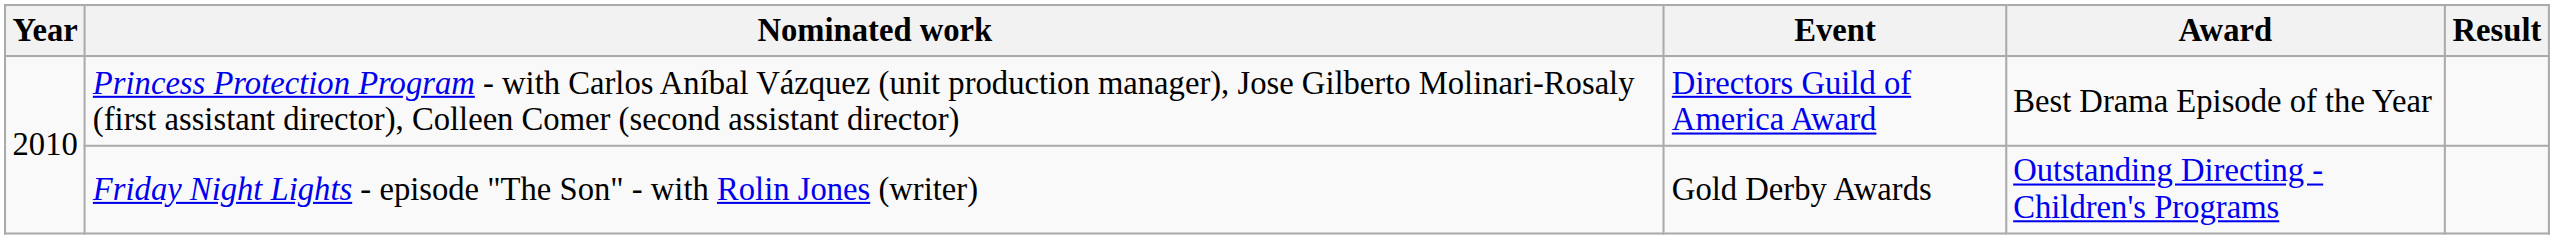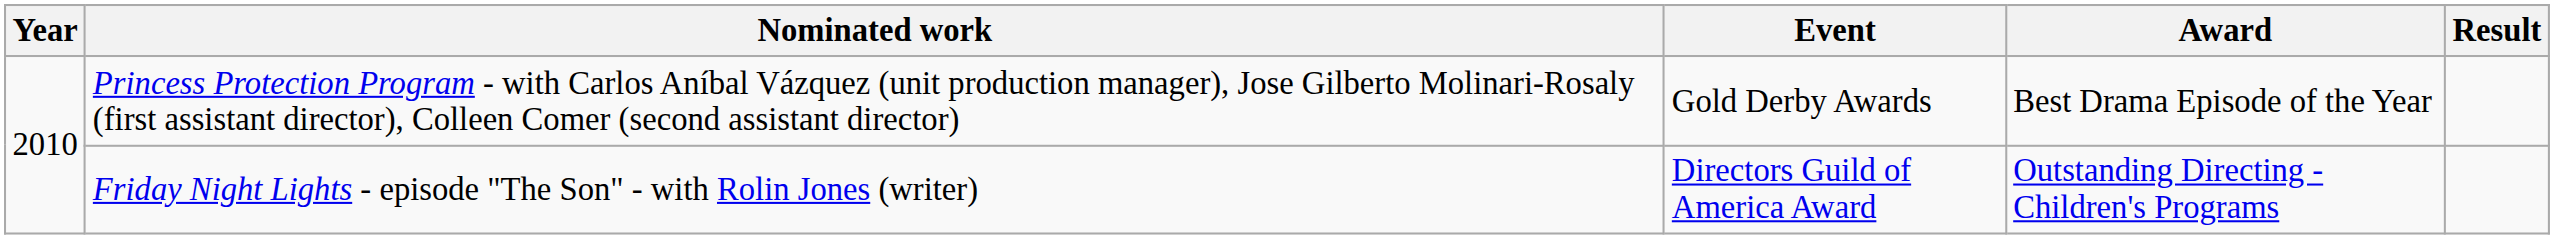(1791, 100) Directors Guild of America Award -> (1802, 100) Gold Derby Awards
(1802, 188) Gold Derby Awards -> (1791, 188) Directors Guild of America Award
